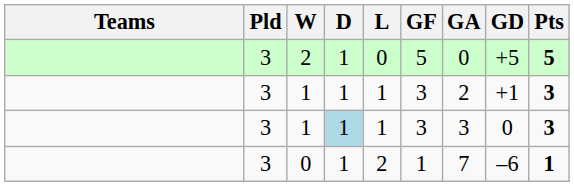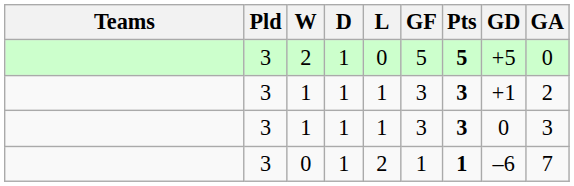columns swapped: (464, 22) <-> (549, 22)
(344, 127) lightblue background -> (344, 127) no background
